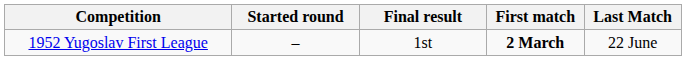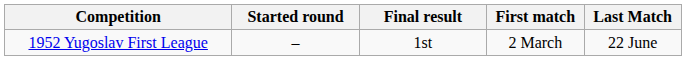(535, 42) bold -> (535, 42) normal
